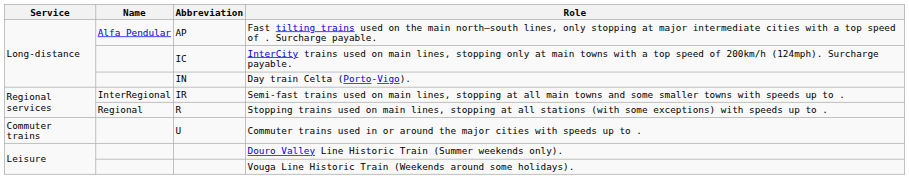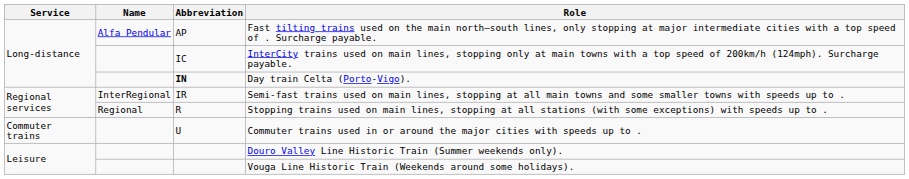(181, 79) normal -> (181, 79) bold
